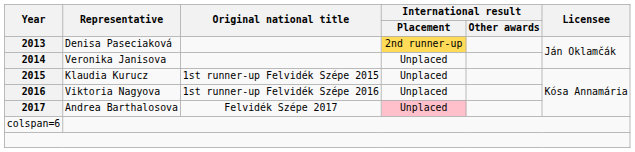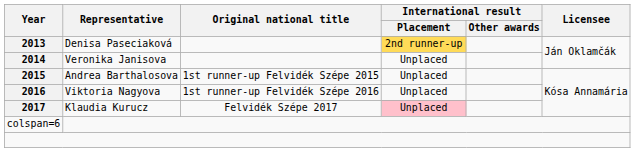(107, 77) Klaudia Kurucz -> (122, 77) Andrea Barthalosova
(122, 108) Andrea Barthalosova -> (107, 108) Klaudia Kurucz
